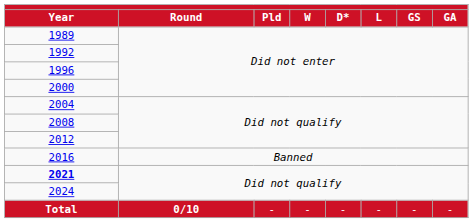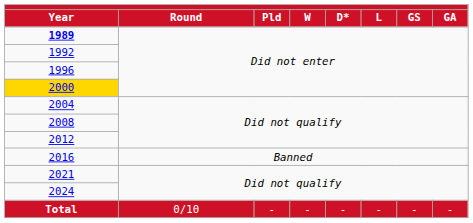(61, 36) normal -> (61, 36) bold
(61, 88) no background -> (61, 88) gold background
(61, 175) bold -> (61, 175) normal
(186, 209) bold -> (186, 209) normal
